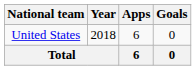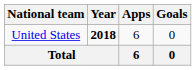(103, 34) normal -> (103, 34) bold
